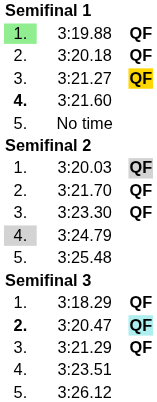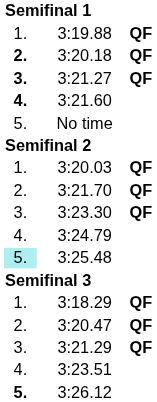(20, 33) lightgreen background -> (20, 33) no background
(20, 56) normal -> (20, 56) bold
(20, 78) normal -> (20, 78) bold
(141, 78) gold background -> (141, 78) no background
(141, 168) lightgrey background -> (141, 168) no background
(20, 235) lightgrey background -> (20, 235) no background
(20, 258) no background -> (20, 258) paleturquoise background
(20, 325) bold -> (20, 325) normal
(141, 325) paleturquoise background -> (141, 325) no background
(20, 392) normal -> (20, 392) bold
